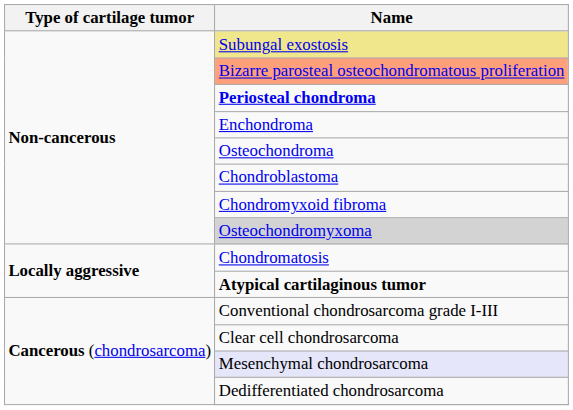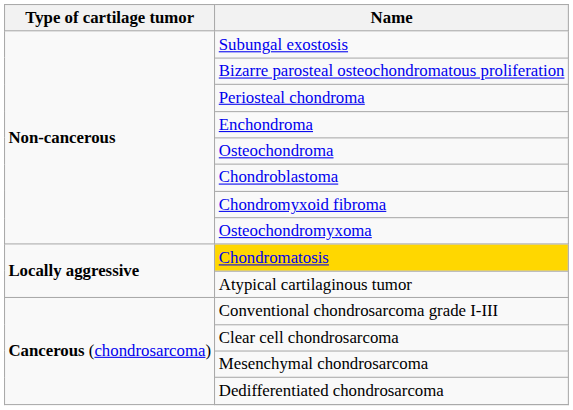(283, 44) khaki background -> (283, 44) no background
(392, 71) lightsalmon background -> (392, 71) no background
(297, 97) bold -> (292, 97) normal
(295, 230) lightgrey background -> (295, 230) no background
(274, 257) no background -> (274, 257) gold background
(322, 284) bold -> (315, 284) normal
(324, 364) lavender background -> (324, 364) no background
